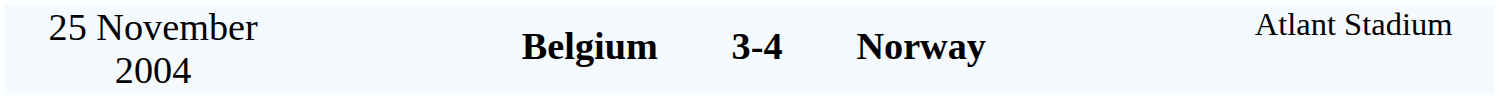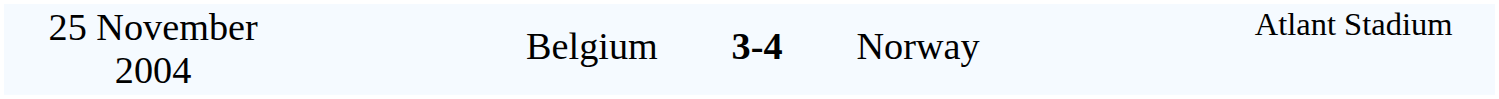(590, 46) bold -> (592, 46) normal
(921, 46) bold -> (918, 46) normal
